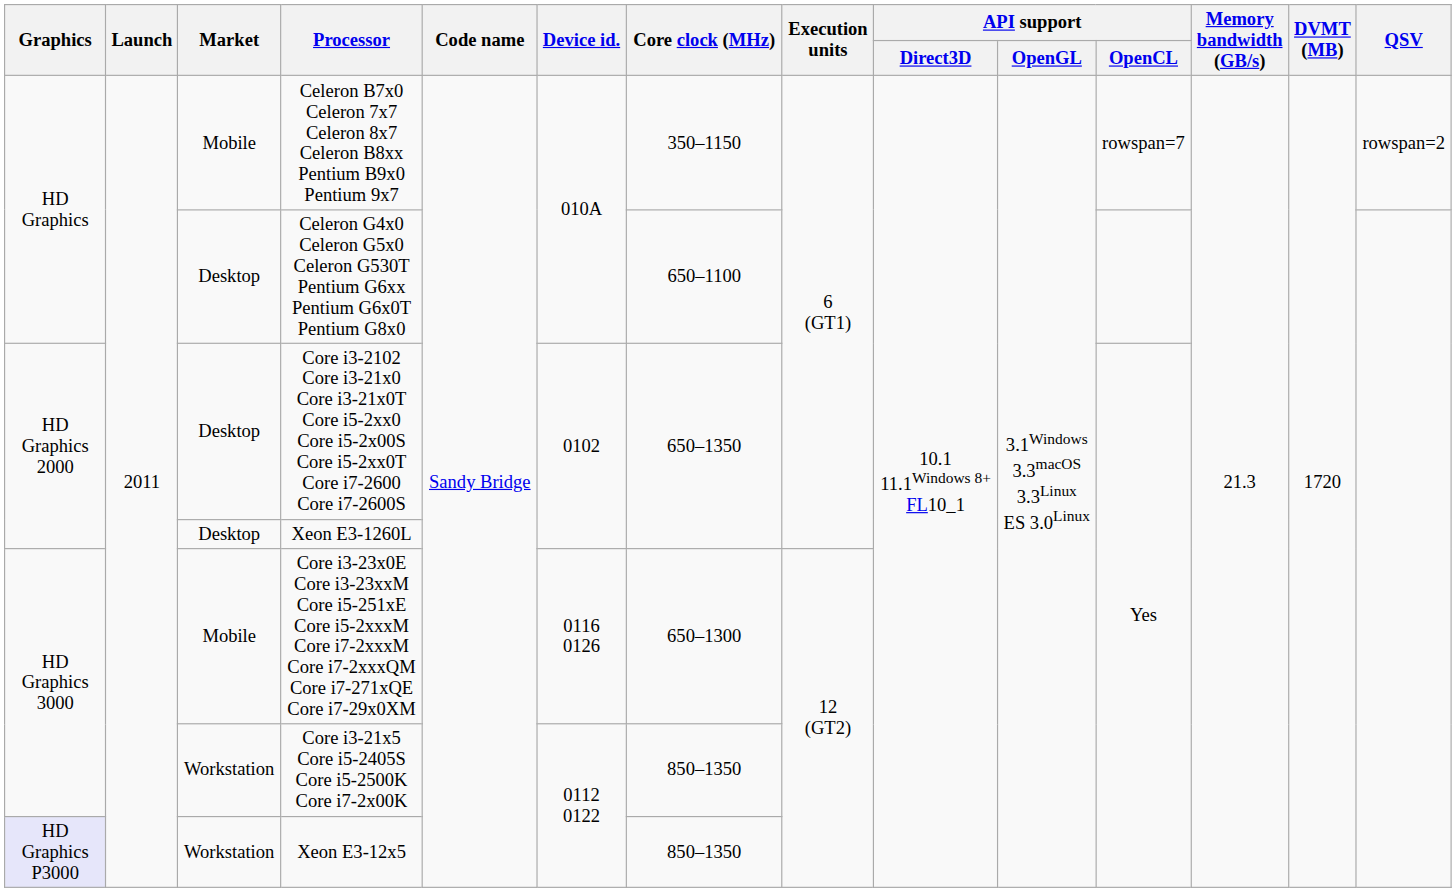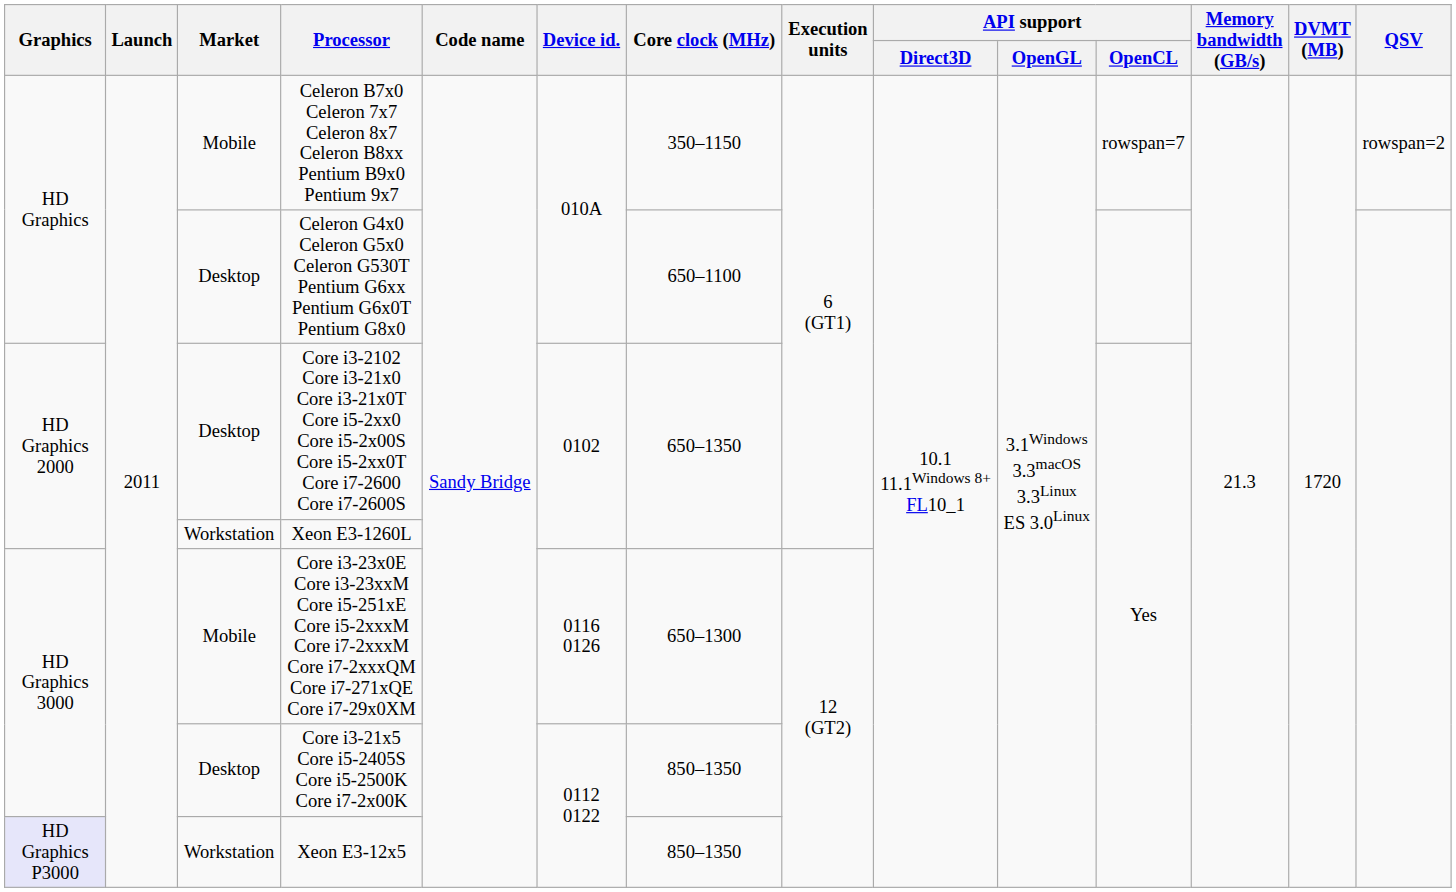(229, 533) Desktop -> (229, 533) Workstation
(229, 770) Workstation -> (229, 770) Desktop
